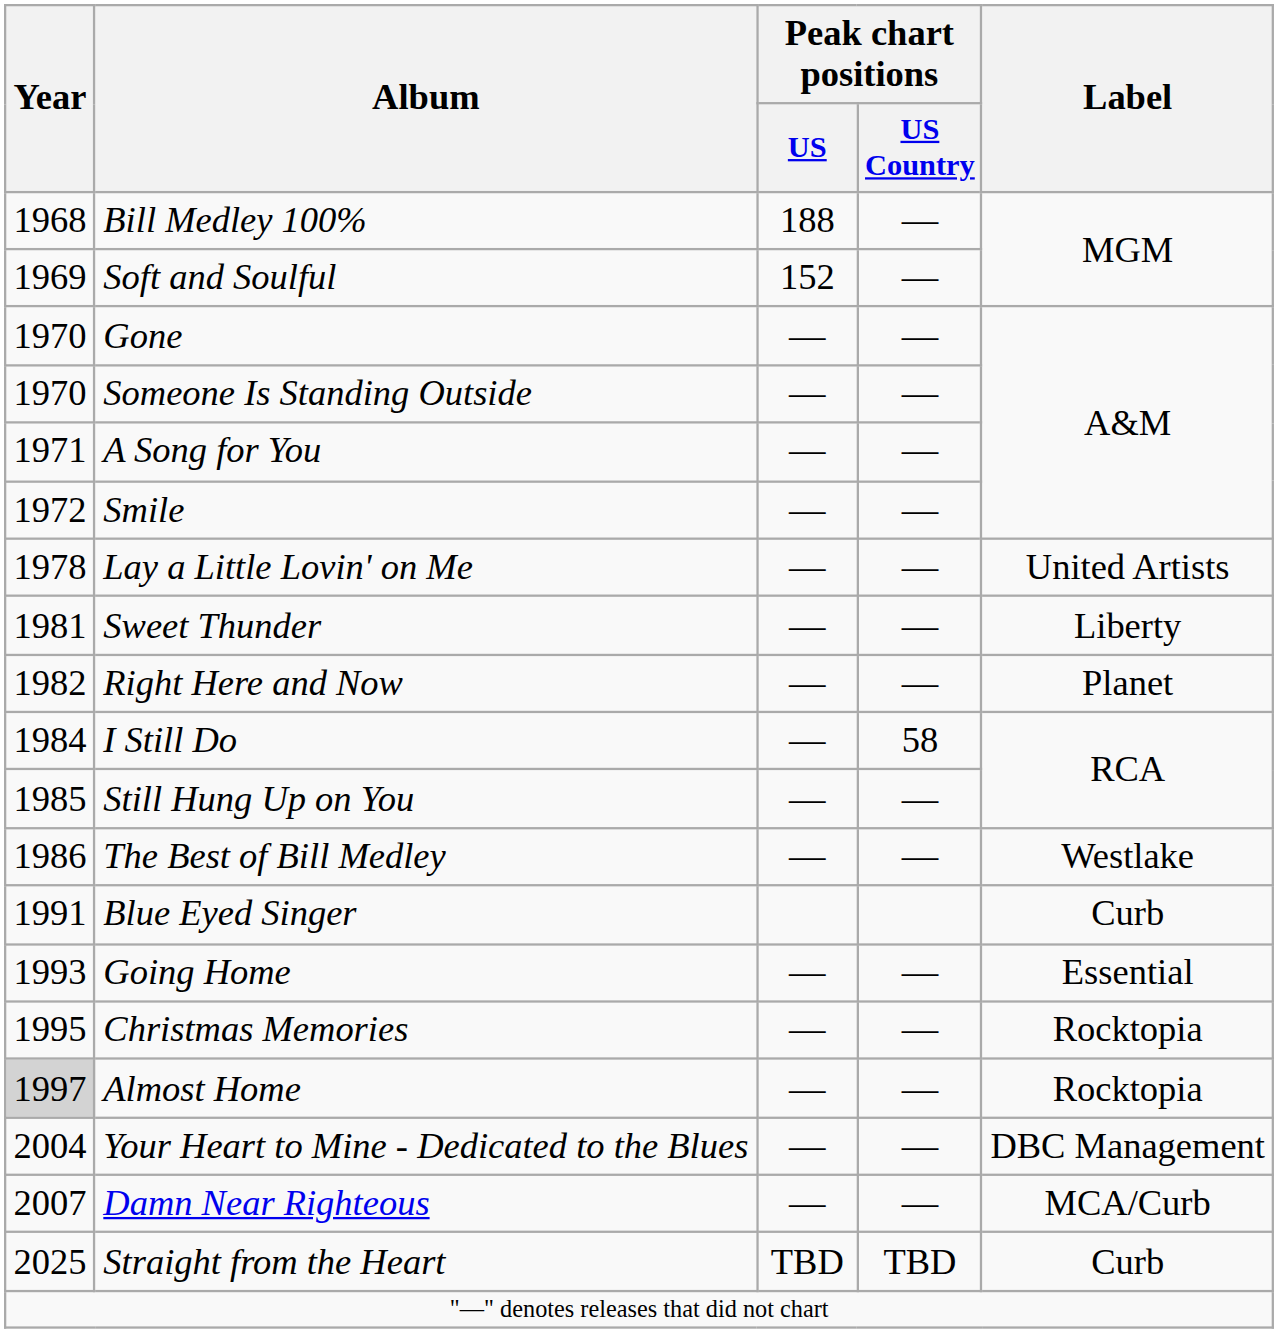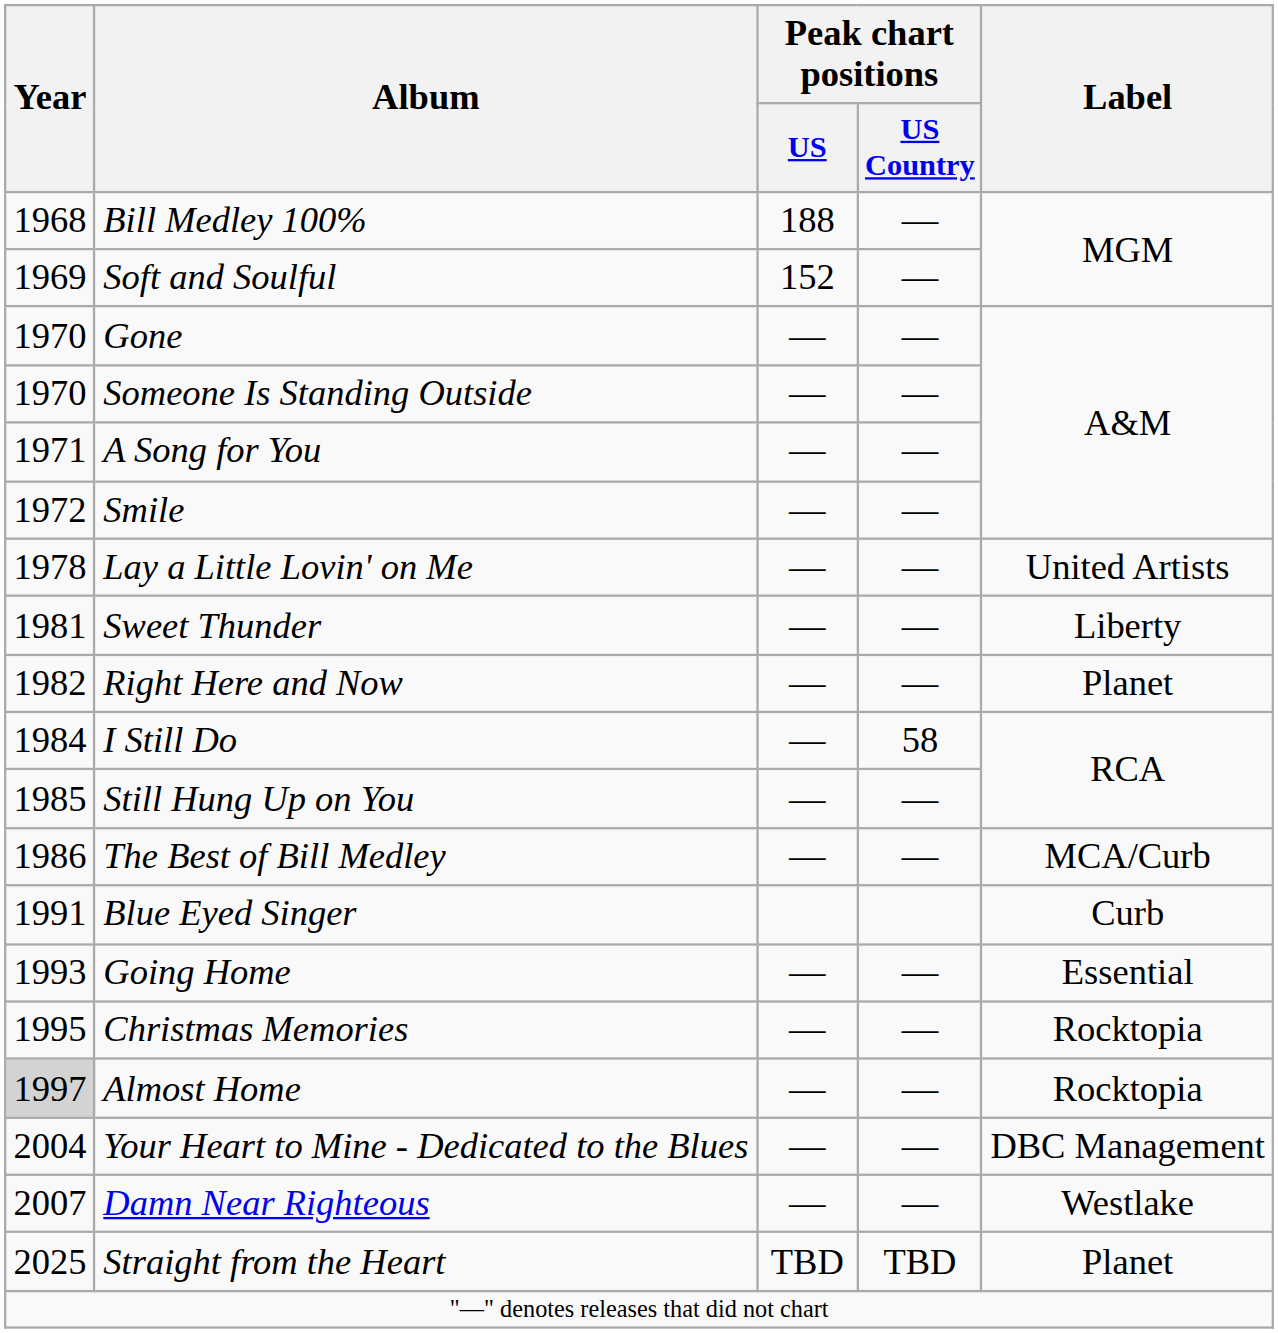(1128, 856) Westlake -> (1128, 856) MCA/Curb
(1128, 1203) MCA/Curb -> (1128, 1203) Westlake
(1128, 1261) Curb -> (1128, 1261) Planet
